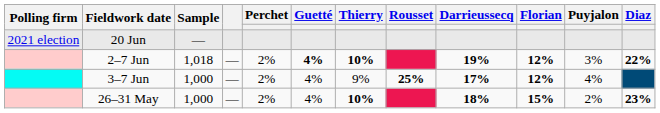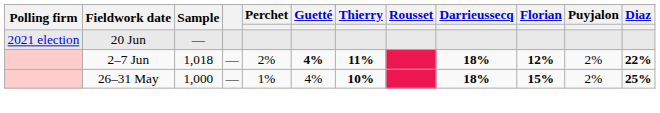(361, 59) 10% -> (361, 59) 11%
(477, 59) 19% -> (477, 59) 18%
(593, 59) 3% -> (593, 59) 2%
- row: (128, 79)
(266, 98) 2% -> (266, 79) 1%
(638, 98) 23% -> (638, 79) 25%
